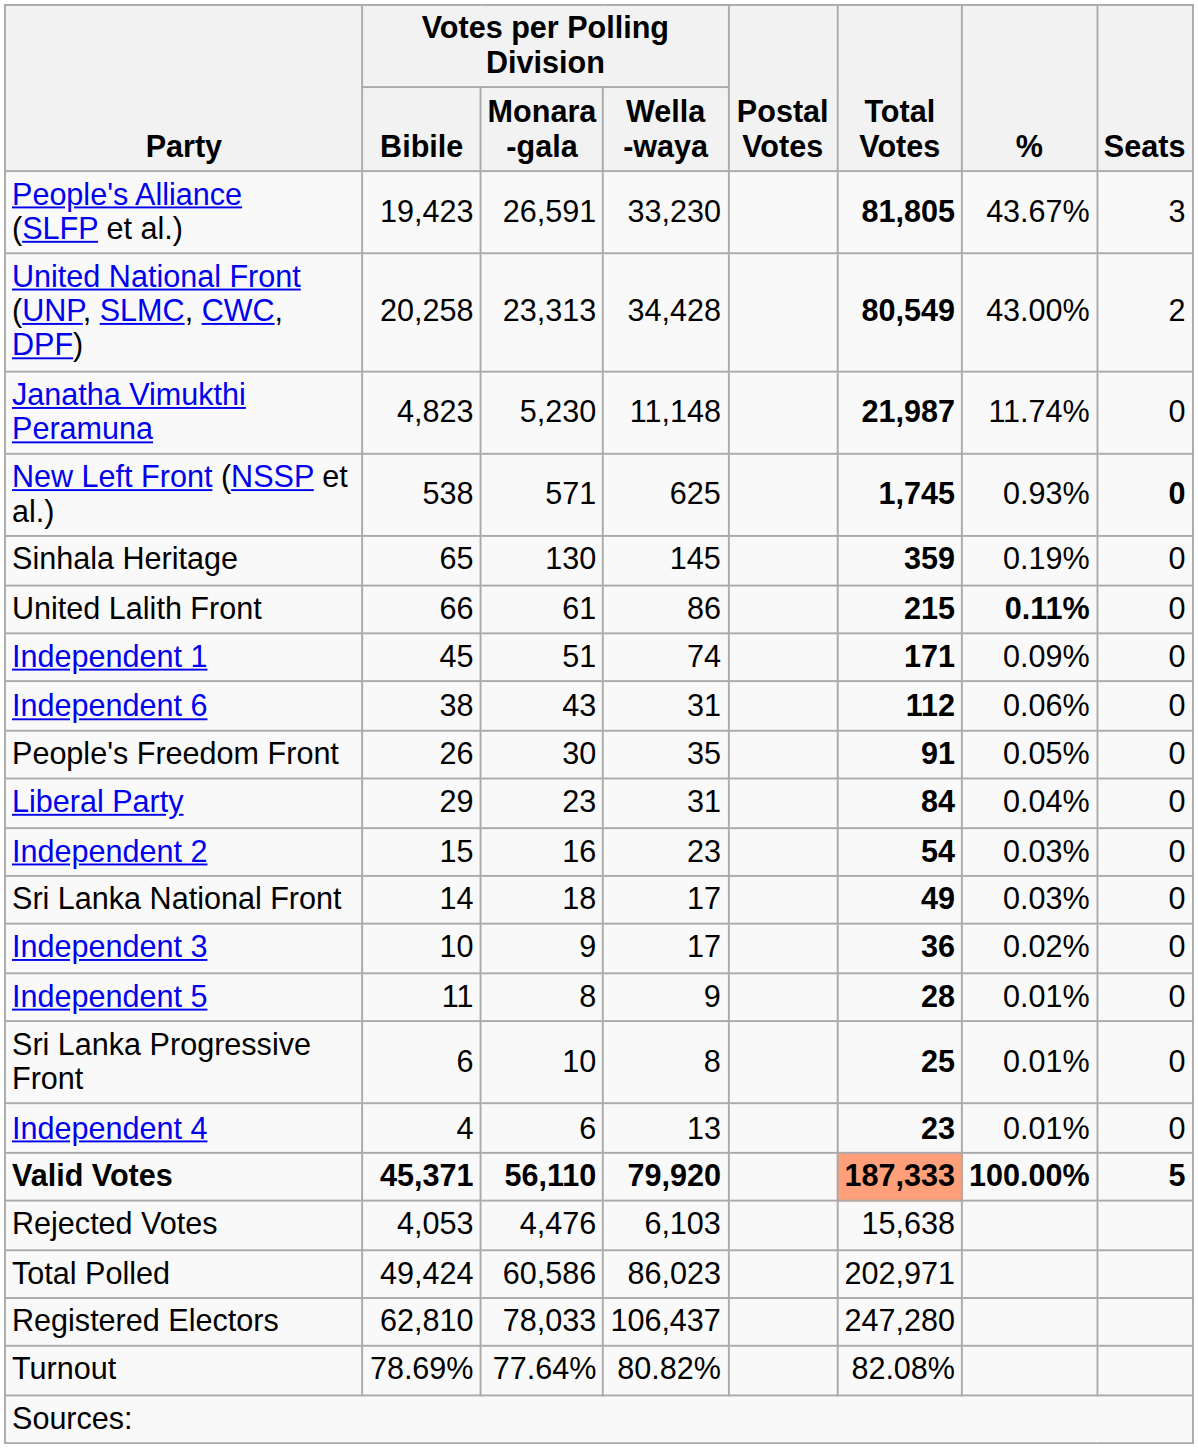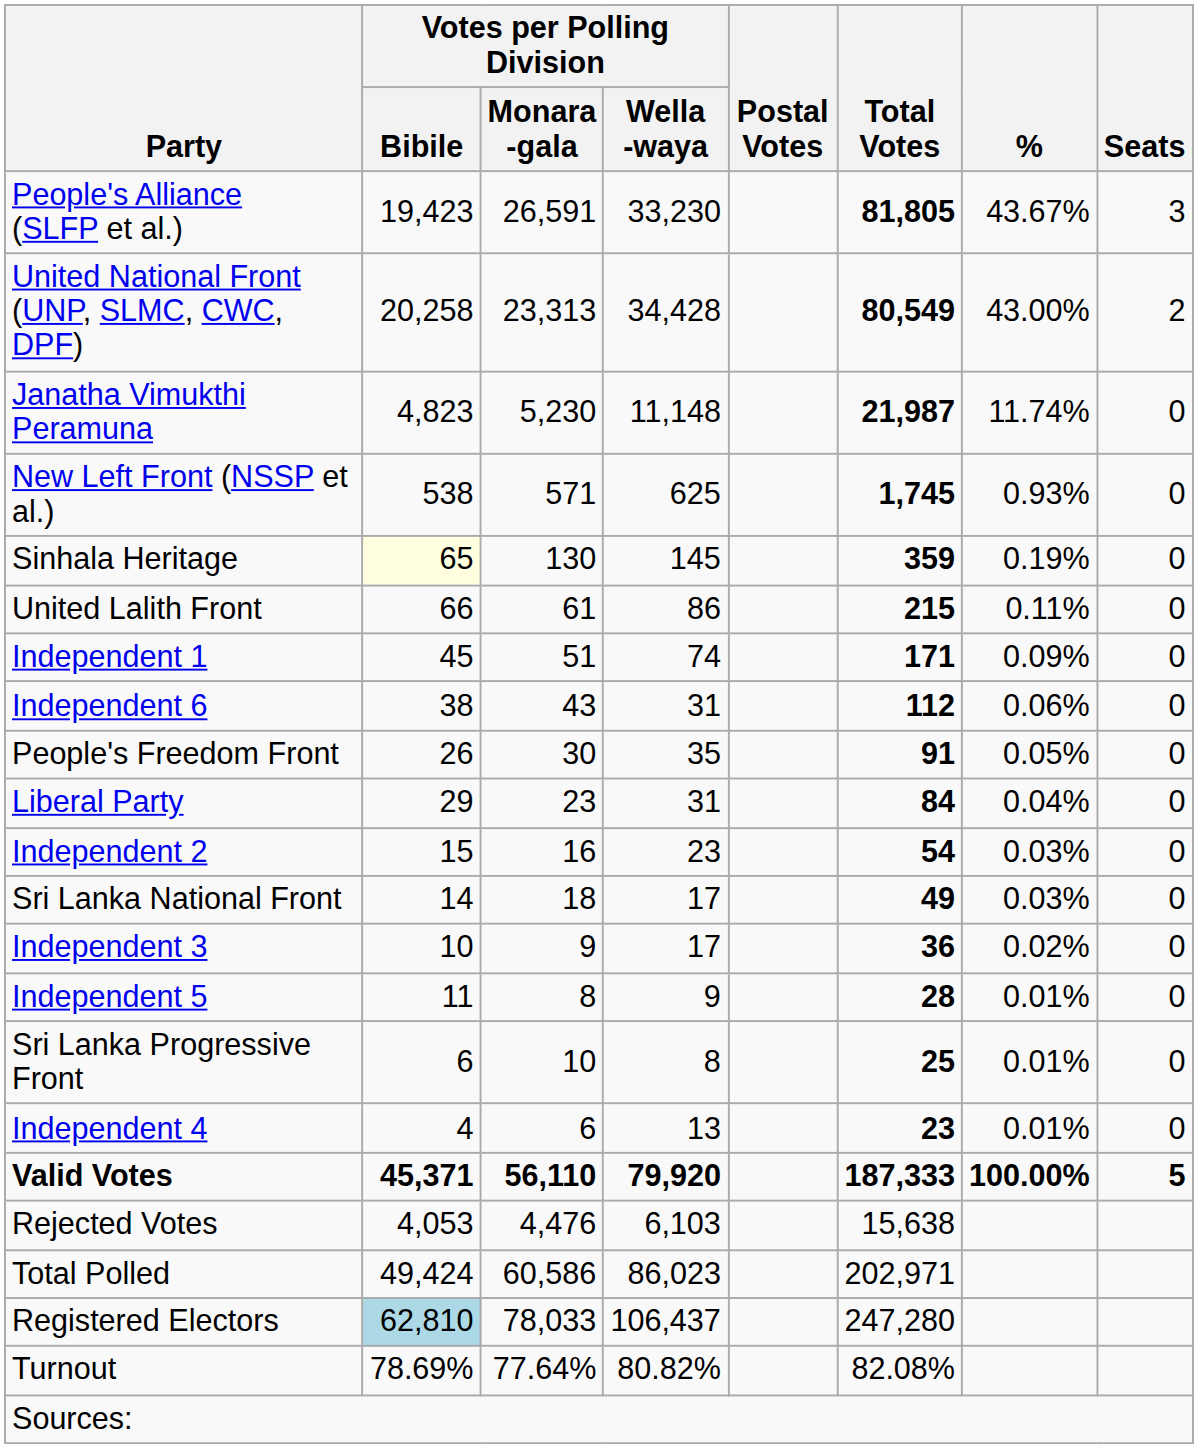(1177, 494) bold -> (1177, 494) normal
(457, 560) no background -> (457, 560) lightyellow background
(1047, 608) bold -> (1048, 608) normal
(900, 1176) lightsalmon background -> (900, 1176) no background
(427, 1321) no background -> (427, 1321) lightblue background
